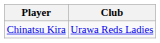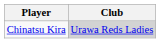(112, 29) no background -> (112, 29) lightgrey background
